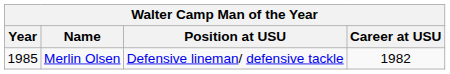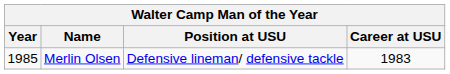(396, 58) 1982 -> (396, 58) 1983
